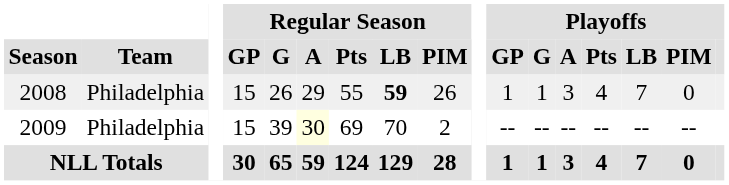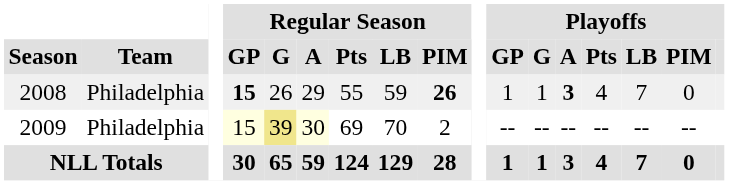(244, 91) normal -> (244, 91) bold
(396, 91) bold -> (396, 91) normal
(445, 91) normal -> (445, 91) bold
(568, 91) normal -> (568, 91) bold
(244, 127) no background -> (244, 127) lightyellow background
(281, 127) no background -> (281, 127) khaki background
